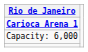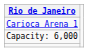(42, 24) bold -> (42, 24) normal
